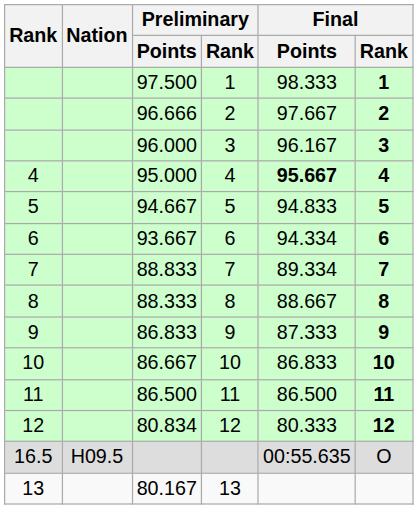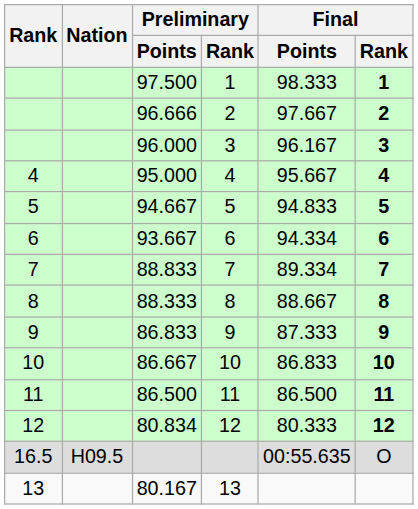(307, 176) bold -> (307, 176) normal
